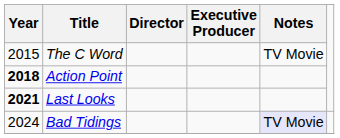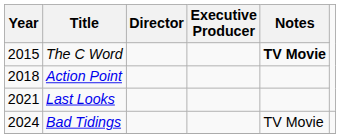(294, 54) normal -> (295, 54) bold
(24, 76) bold -> (24, 76) normal
(24, 99) bold -> (24, 99) normal
(294, 122) lavender background -> (294, 122) no background
